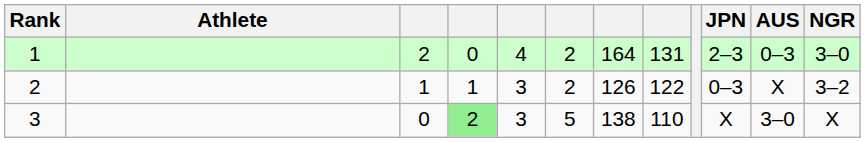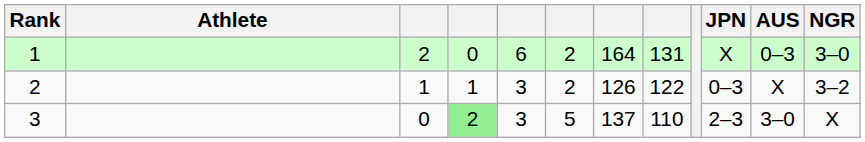(521, 53) 4 -> (521, 53) 6
(726, 53) 2–3 -> (726, 53) X
(618, 119) 138 -> (618, 119) 137
(726, 119) X -> (726, 119) 2–3
